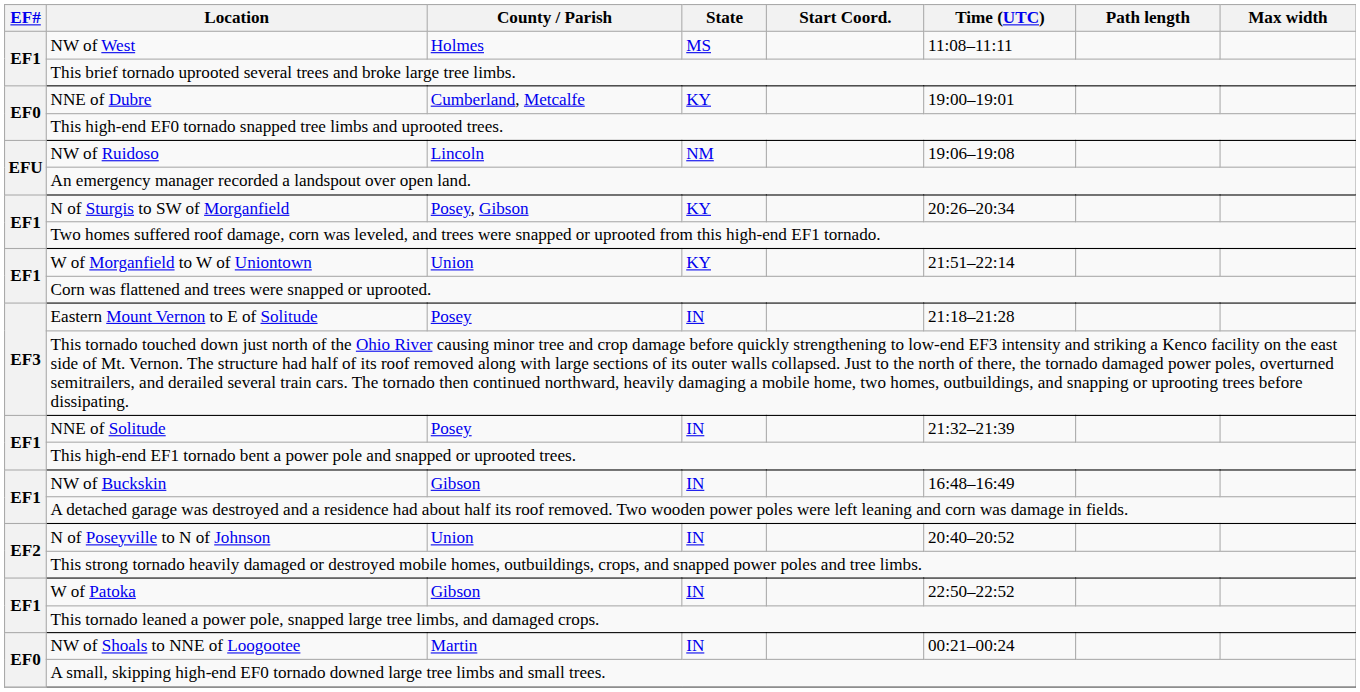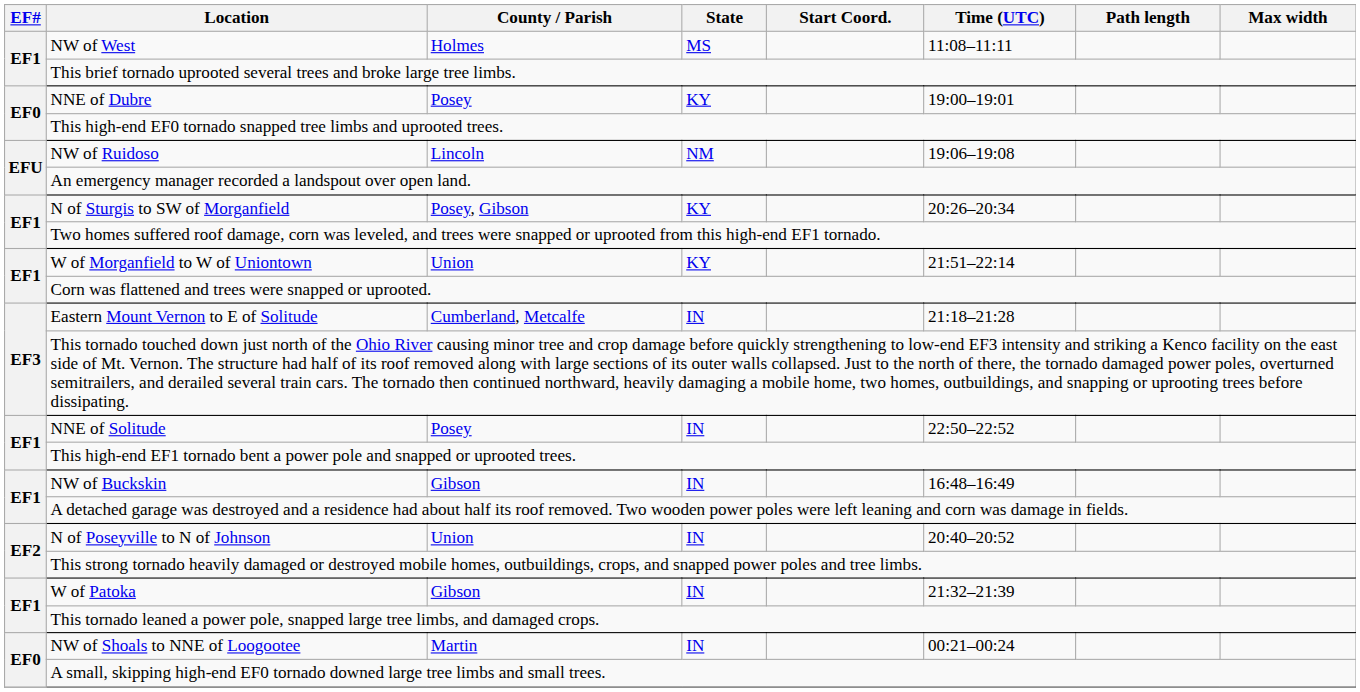(508, 99) Cumberland, Metcalfe -> (451, 99) Posey
(451, 316) Posey -> (508, 316) Cumberland, Metcalfe
(971, 428) 21:32–21:39 -> (971, 428) 22:50–22:52
(971, 591) 22:50–22:52 -> (971, 591) 21:32–21:39
